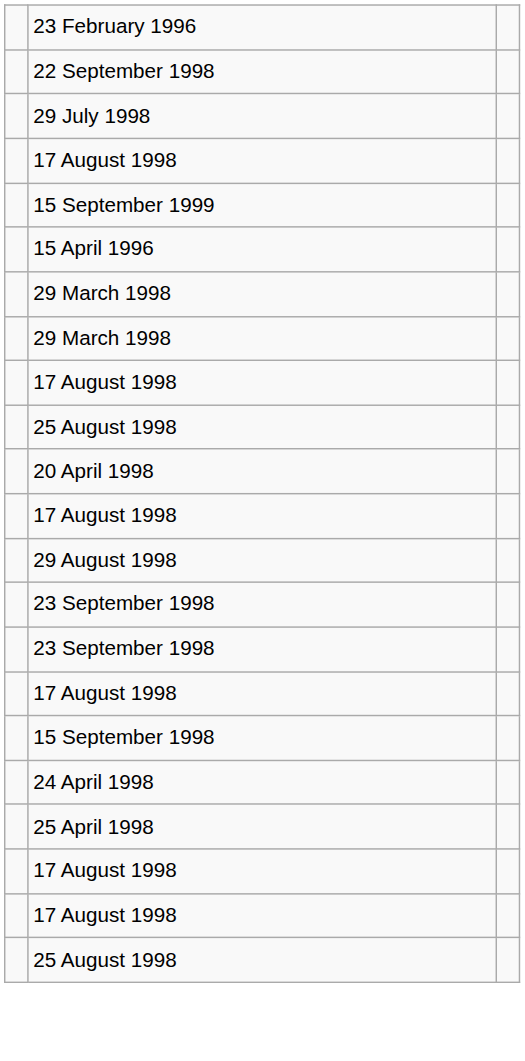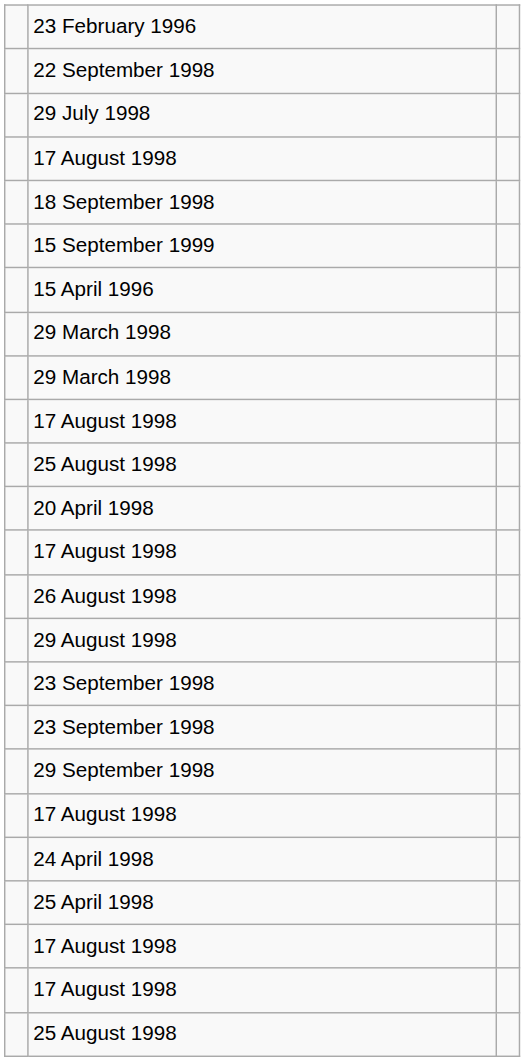+ row: (17, 202)
+ row: (17, 596)
+ row: (17, 771)
- row: (17, 738)
